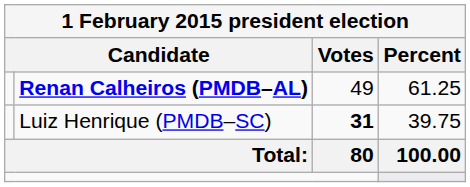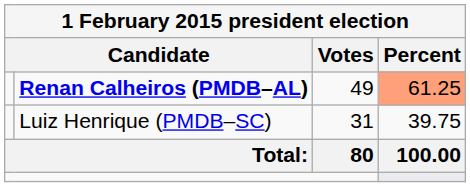(434, 88) no background -> (434, 88) lightsalmon background
(362, 121) bold -> (362, 121) normal
